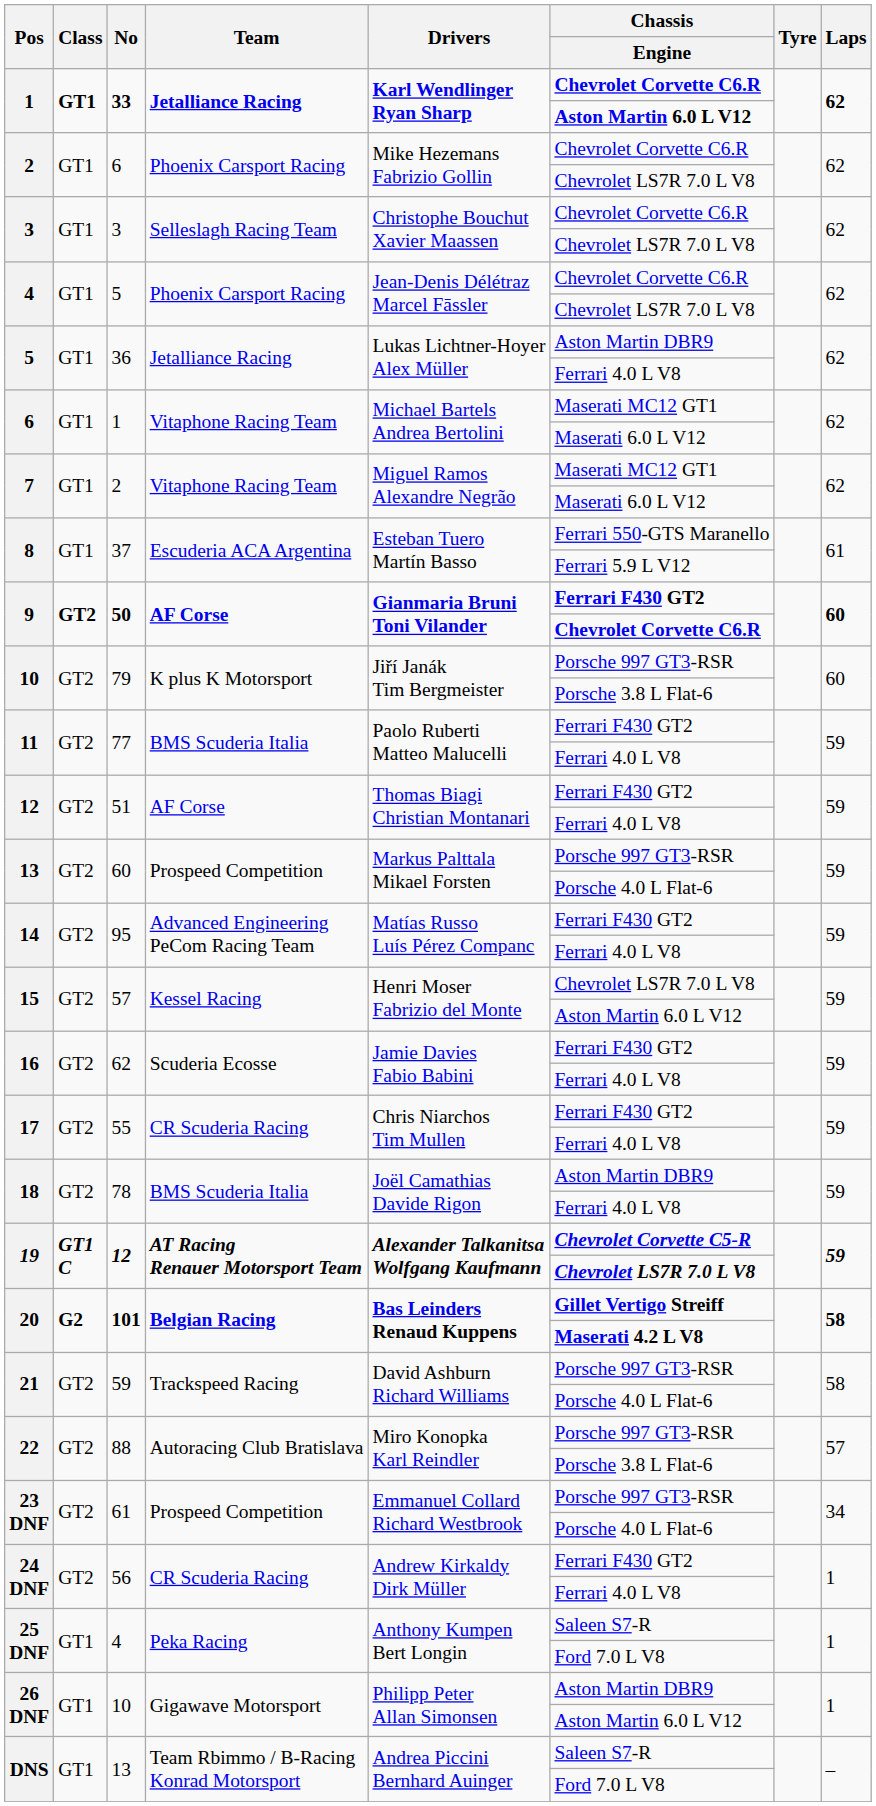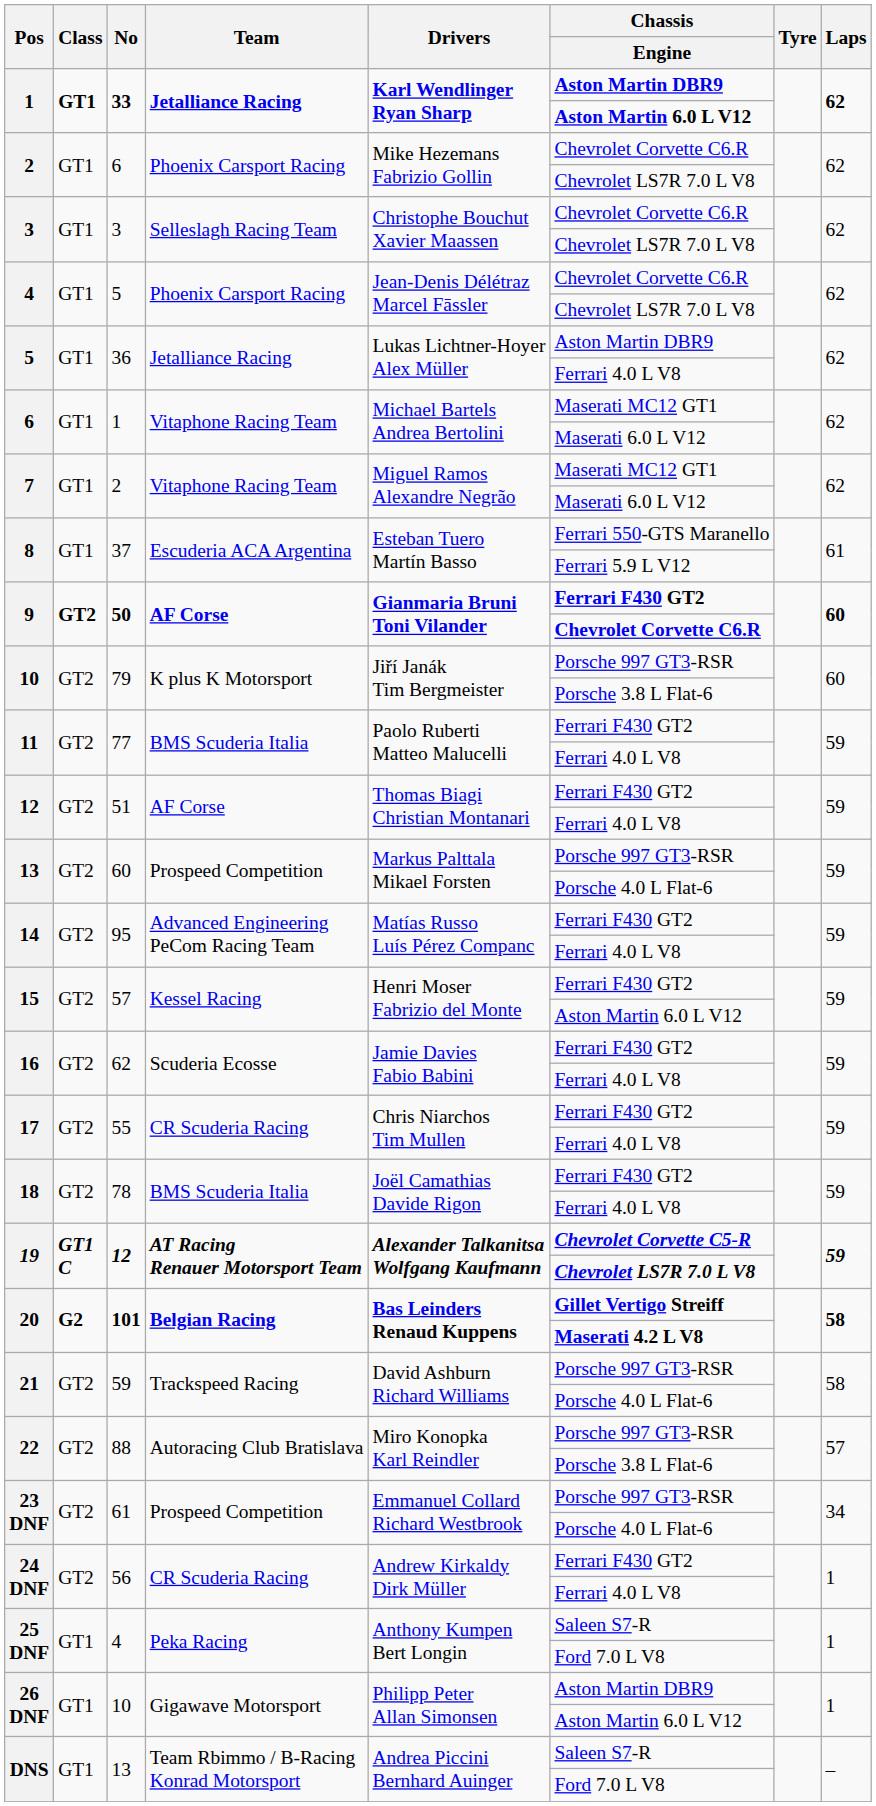(658, 84) Chevrolet Corvette C6.R -> (639, 84) Aston Martin DBR9
(655, 983) Chevrolet LS7R 7.0 L V8 -> (624, 983) Ferrari F430 GT2
(634, 1175) Aston Martin DBR9 -> (624, 1175) Ferrari F430 GT2
